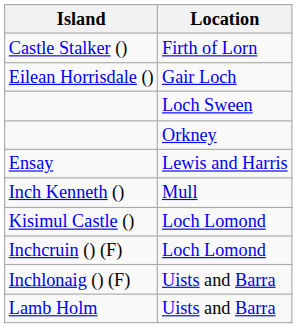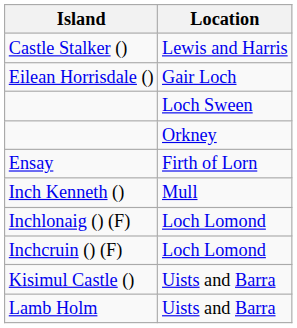(210, 47) Firth of Lorn -> (225, 47) Lewis and Harris
(225, 163) Lewis and Harris -> (210, 163) Firth of Lorn
(72, 221) Kisimul Castle () -> (70, 221) Inchlonaig () (F)
(70, 279) Inchlonaig () (F) -> (72, 279) Kisimul Castle ()
